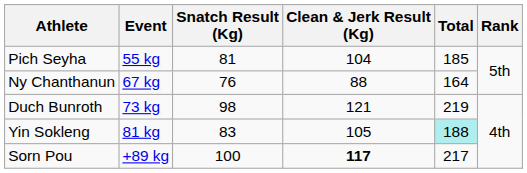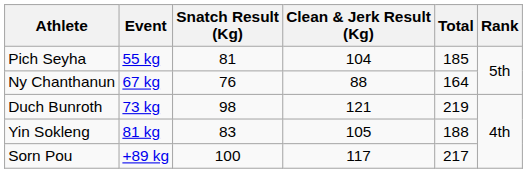(456, 132) paleturquoise background -> (456, 132) no background
(358, 156) bold -> (358, 156) normal
